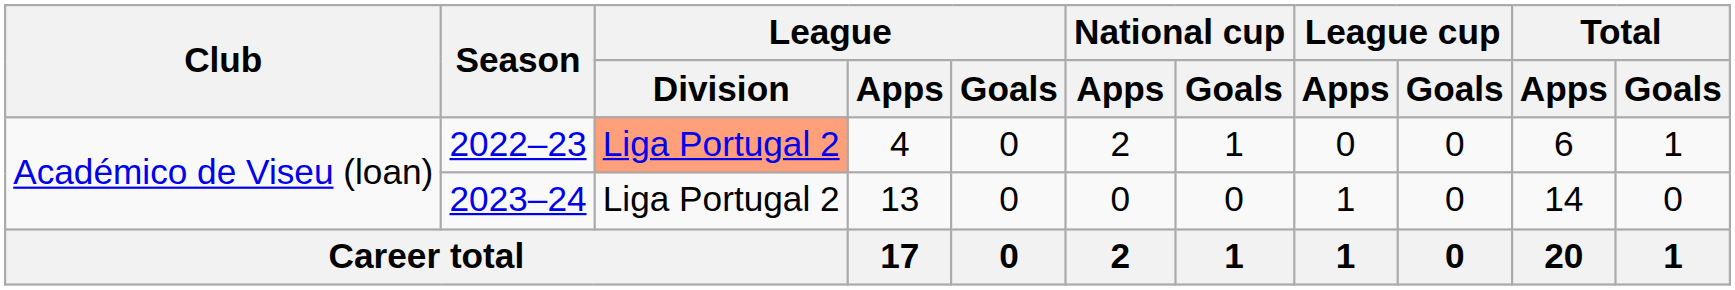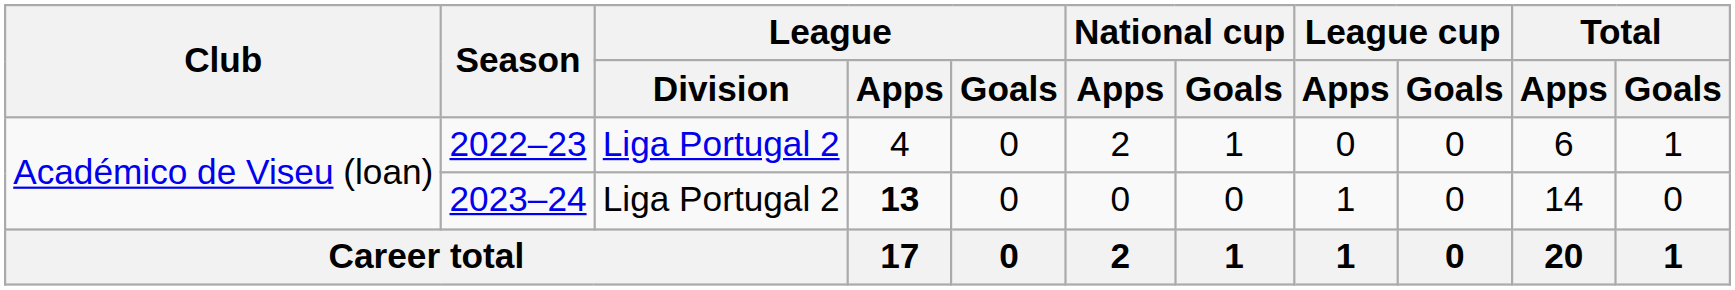(721, 144) lightsalmon background -> (721, 144) no background
(900, 199) normal -> (900, 199) bold
